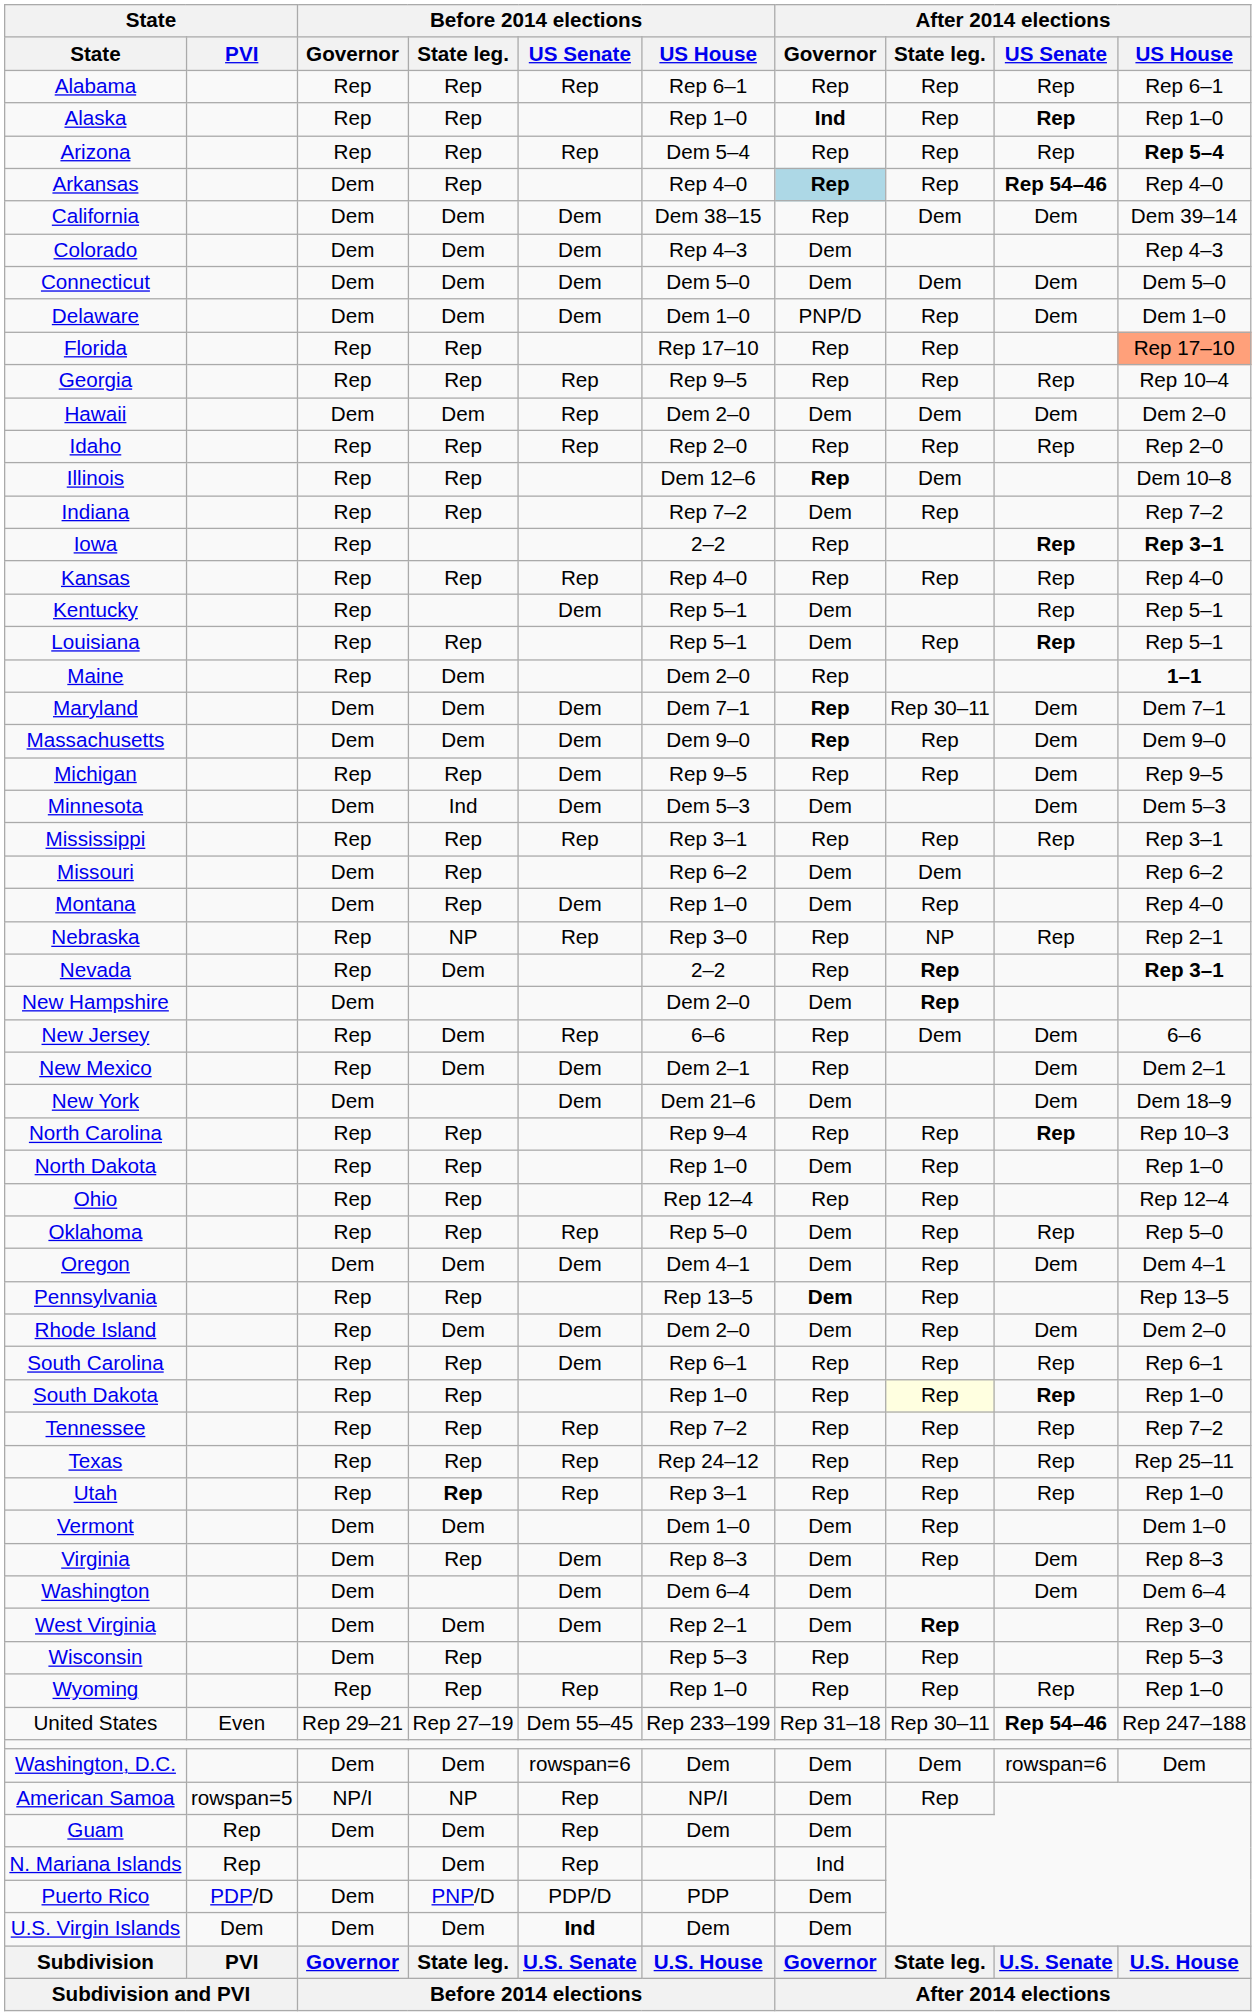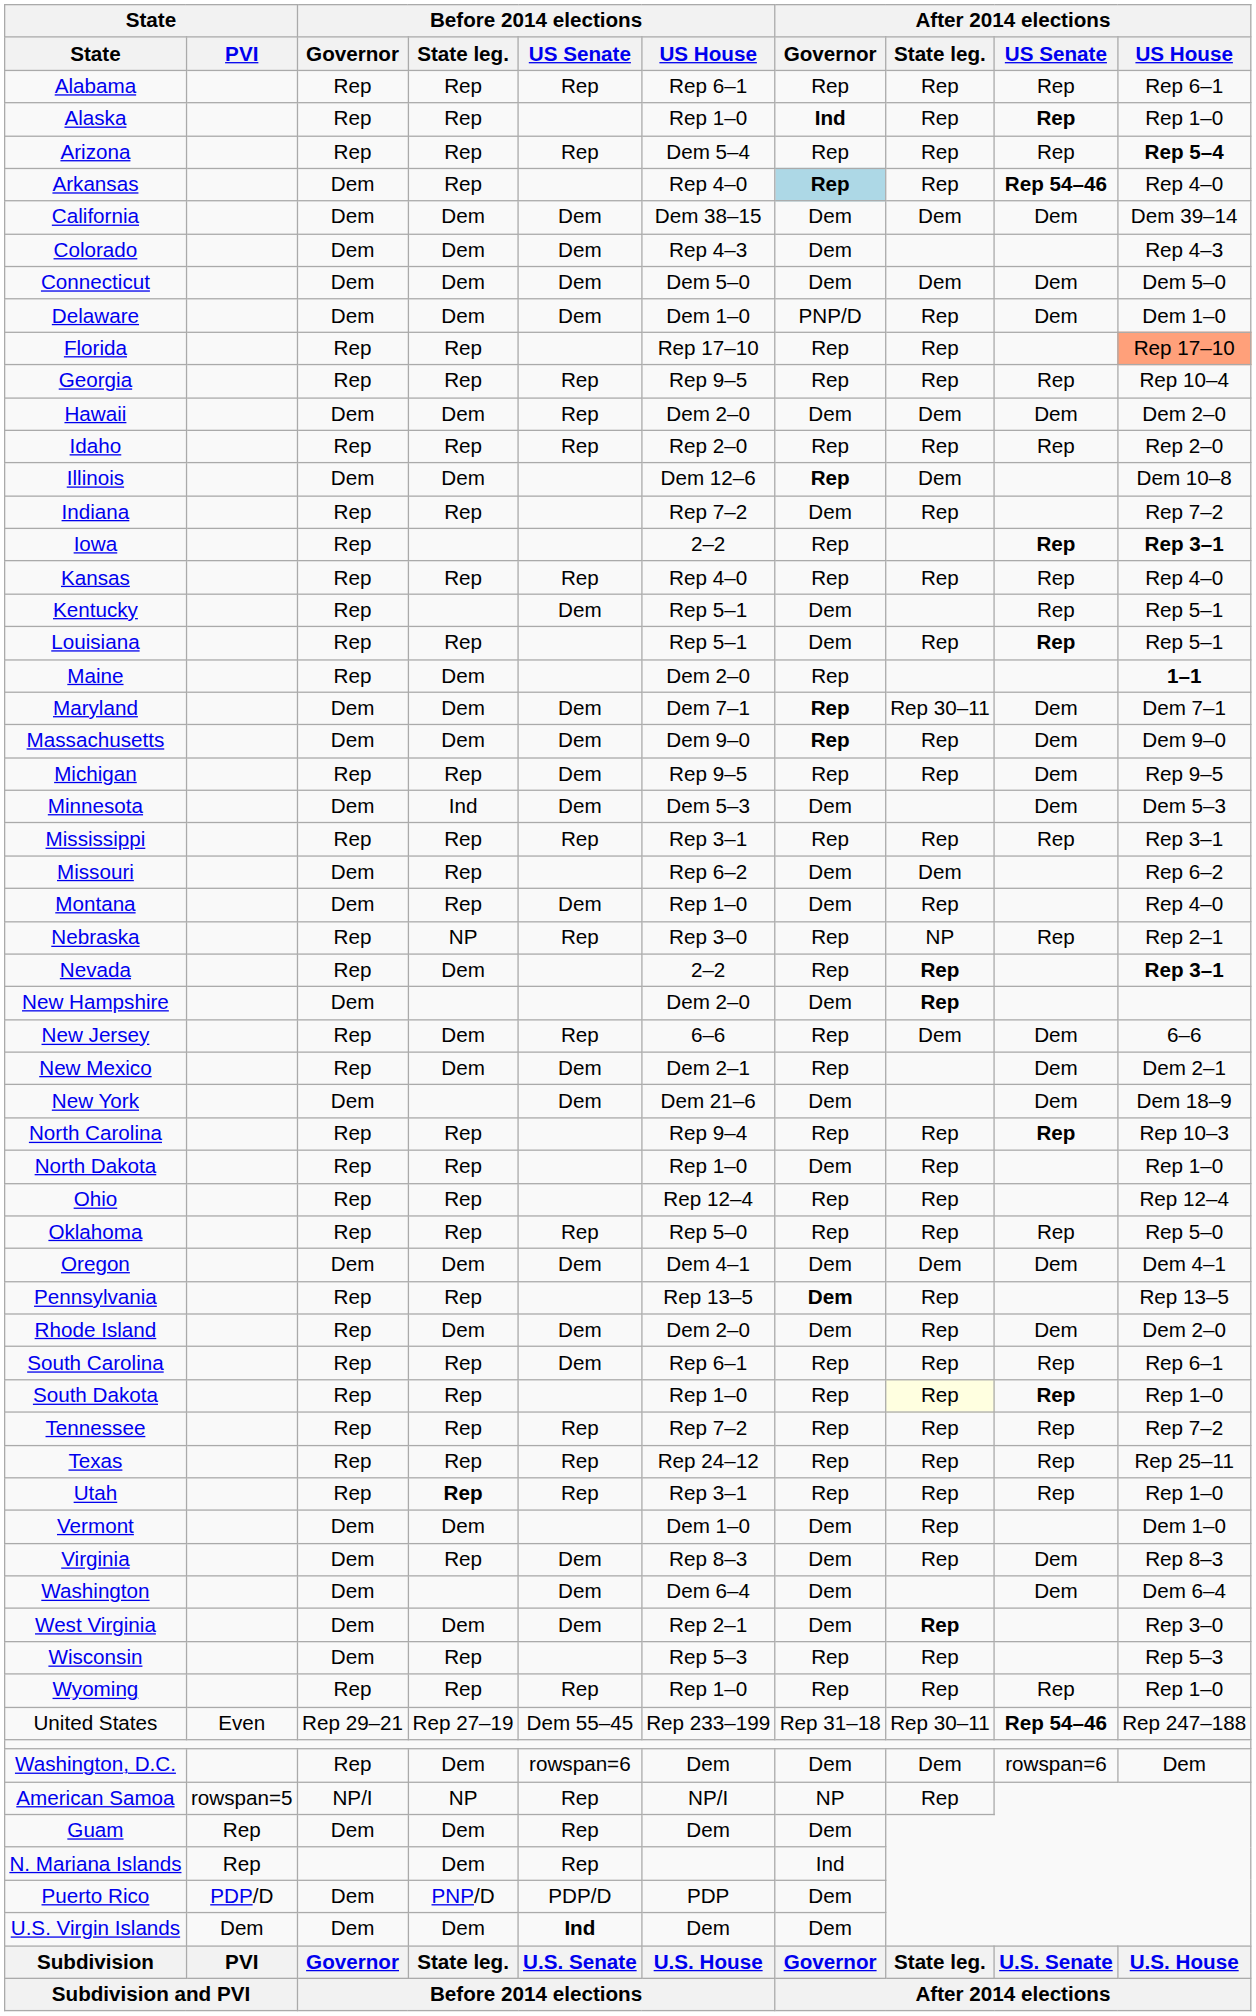(830, 217) Rep -> (830, 217) Dem
(353, 479) Rep -> (353, 479) Dem
(463, 479) Rep -> (463, 479) Dem
(830, 1232) Dem -> (830, 1232) Rep
(940, 1264) Rep -> (940, 1264) Dem
(353, 1765) Dem -> (353, 1765) Rep
(830, 1798) Dem -> (830, 1798) NP
